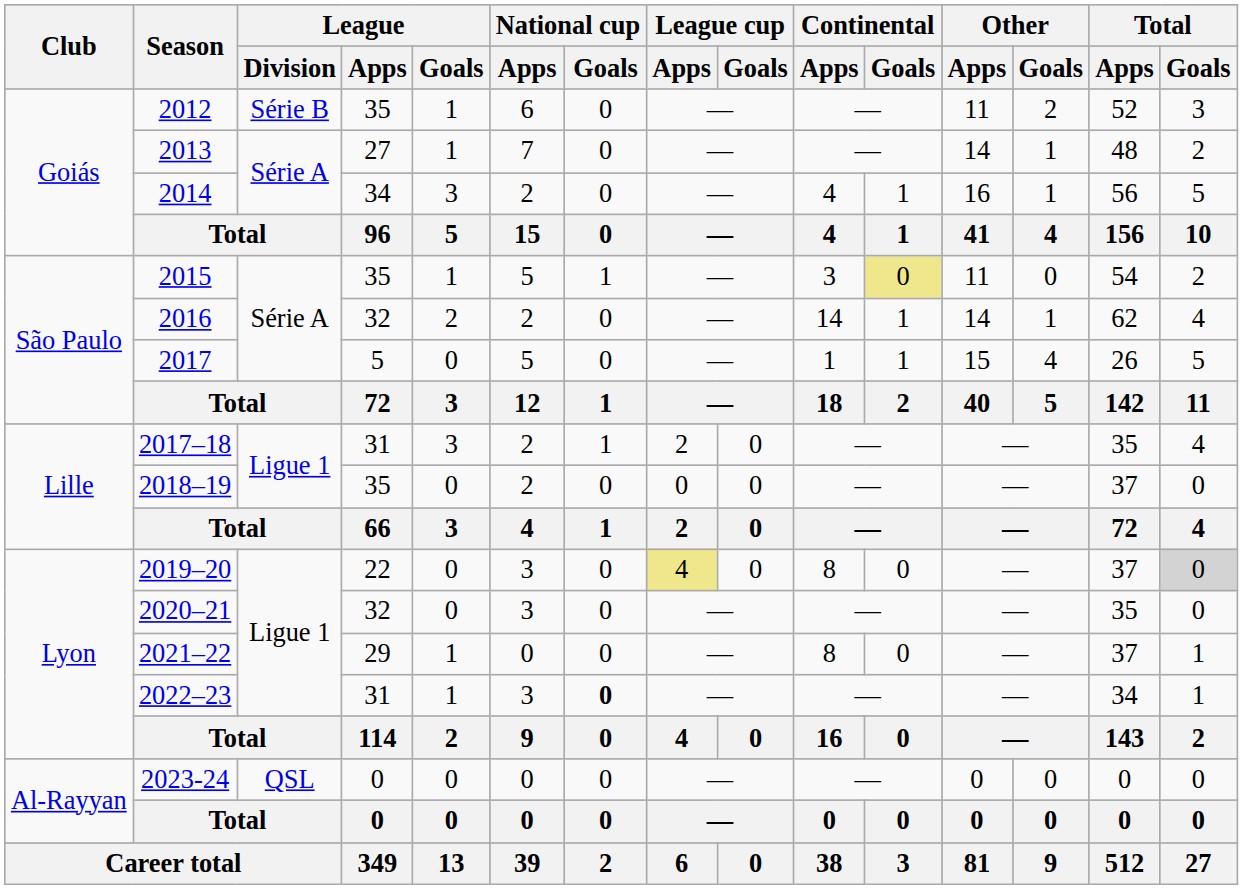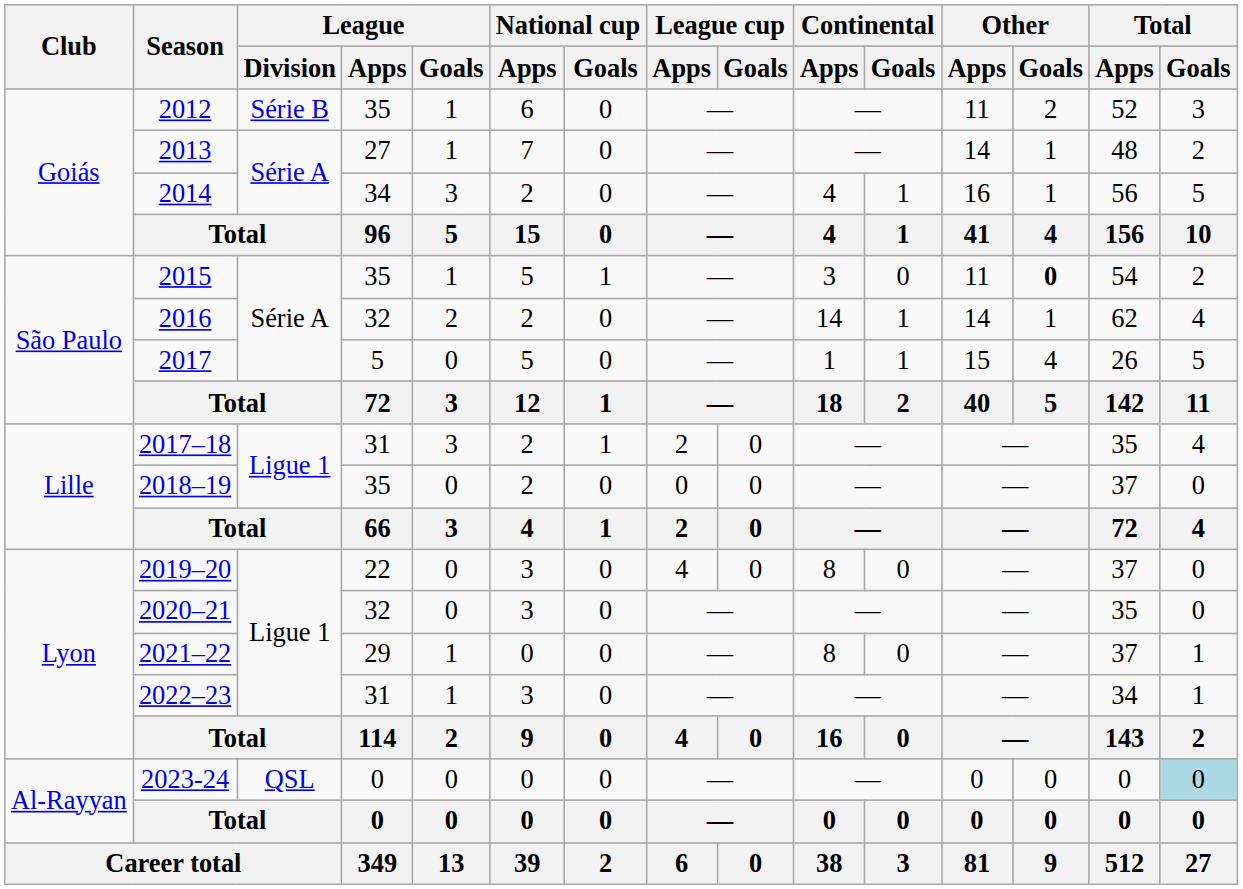(903, 276) khaki background -> (903, 276) no background
(1051, 276) normal -> (1051, 276) bold
(682, 569) khaki background -> (682, 569) no background
(1198, 569) lightgrey background -> (1198, 569) no background
(606, 695) bold -> (606, 695) normal
(1198, 779) no background -> (1198, 779) lightblue background
